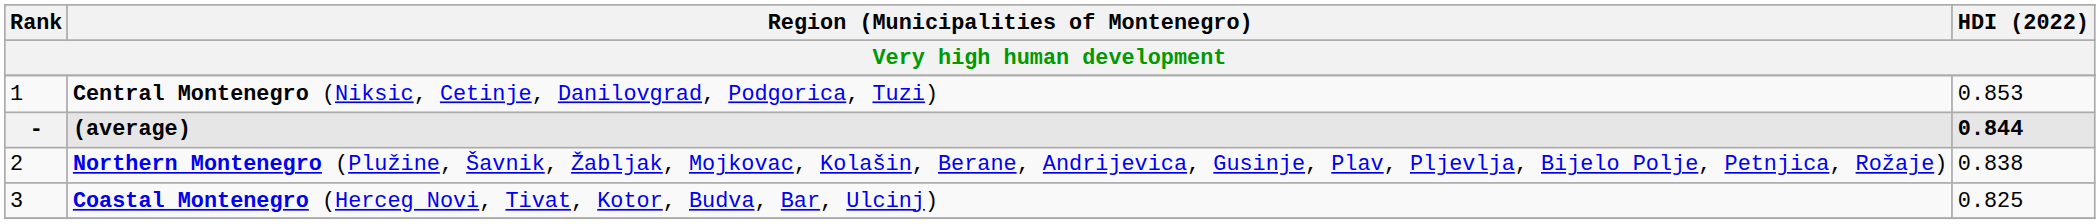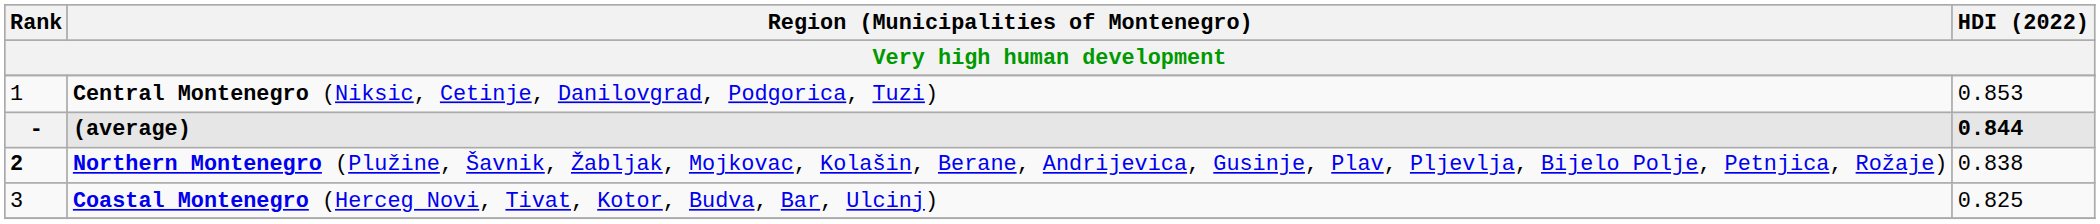(17, 165) normal -> (17, 165) bold
